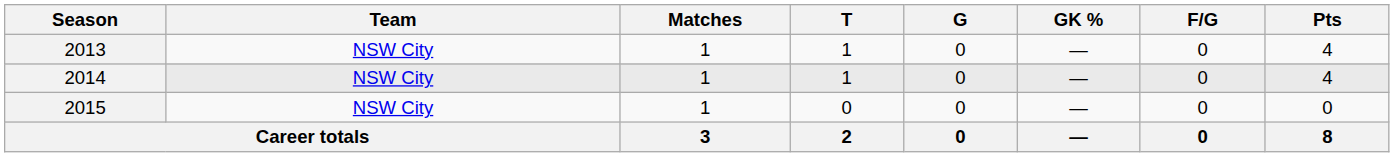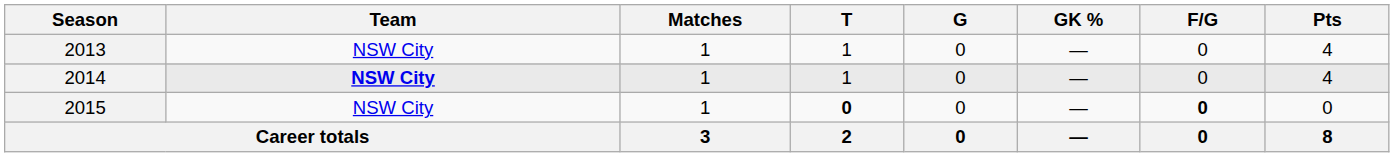(393, 78) normal -> (393, 78) bold
(847, 108) normal -> (847, 108) bold
(1203, 108) normal -> (1203, 108) bold
